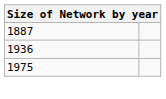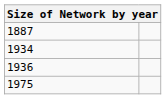+ row: (20, 49)
